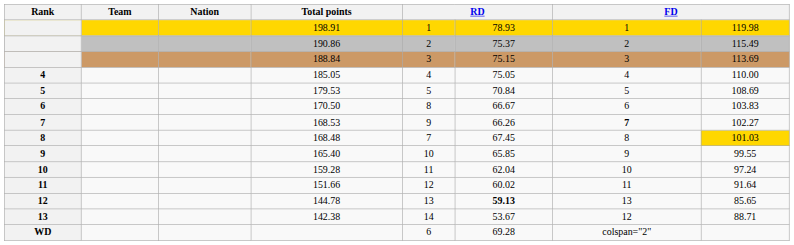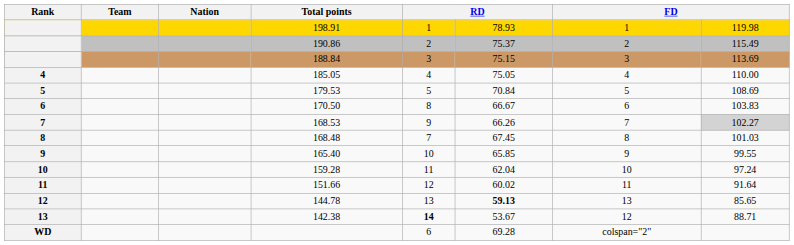(627, 122) bold -> (627, 122) normal
(745, 122) no background -> (745, 122) lightgrey background
(745, 138) gold background -> (745, 138) no background
(429, 216) normal -> (429, 216) bold
